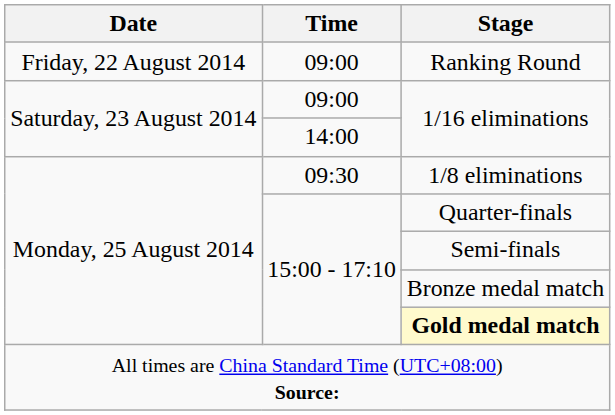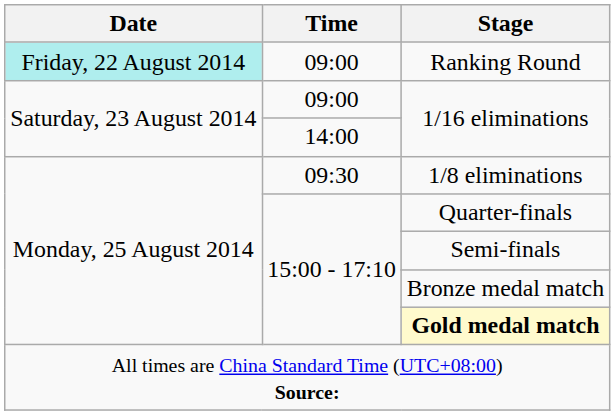(133, 61) no background -> (133, 61) paleturquoise background
